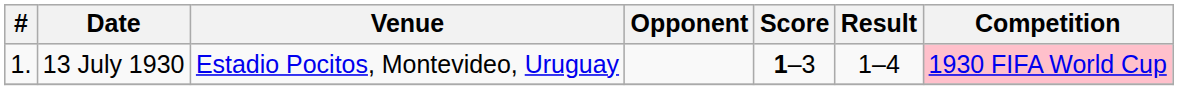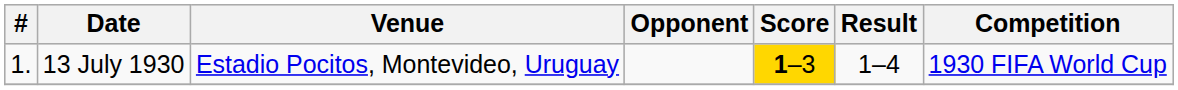(795, 63) no background -> (795, 63) gold background
(1048, 63) pink background -> (1048, 63) no background
